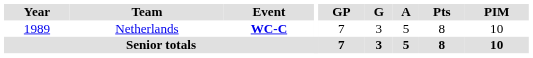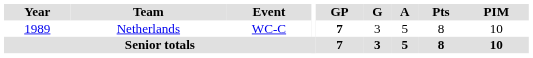(269, 28) bold -> (269, 28) normal
(341, 28) normal -> (340, 28) bold
